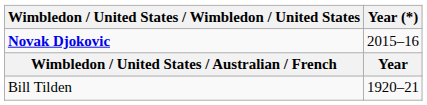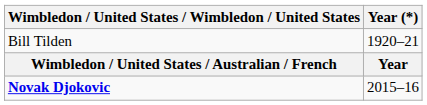rows swapped: (40, 87) <-> (59, 40)
